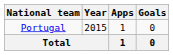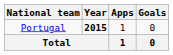(96, 27) normal -> (96, 27) bold
